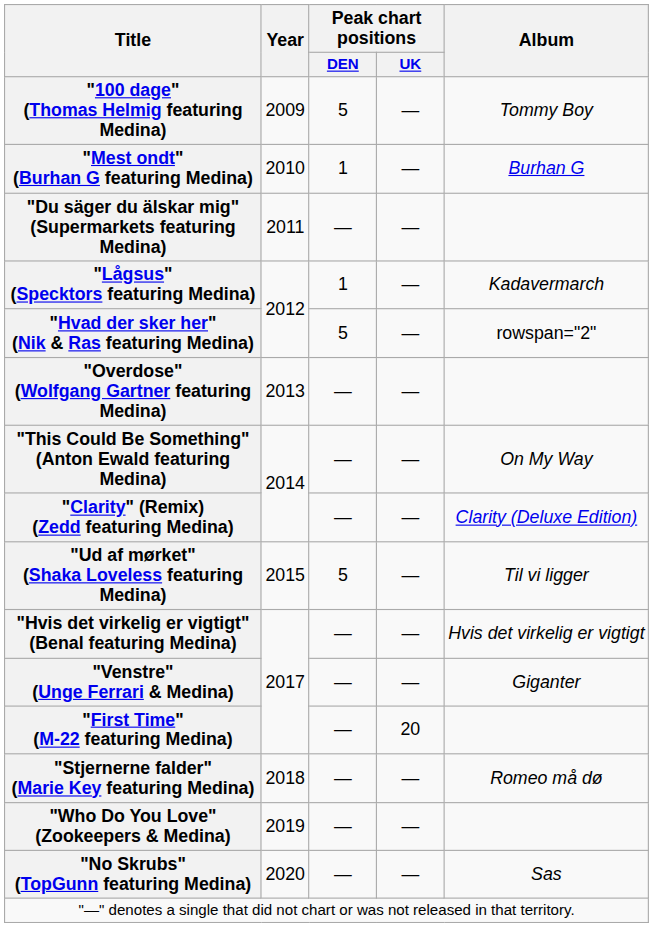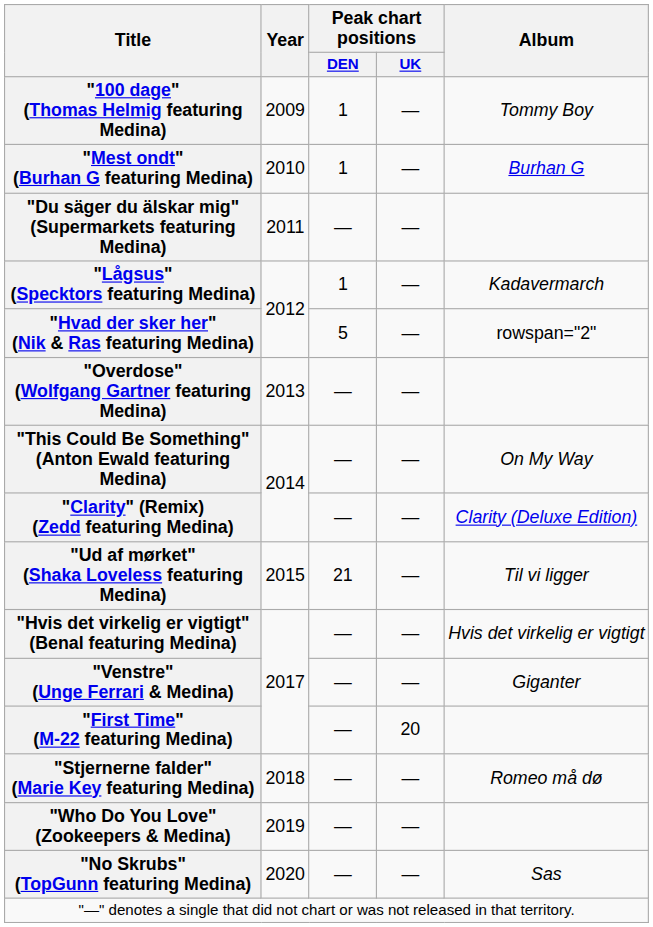(343, 110) 5 -> (343, 110) 1
(343, 575) 5 -> (343, 575) 21
